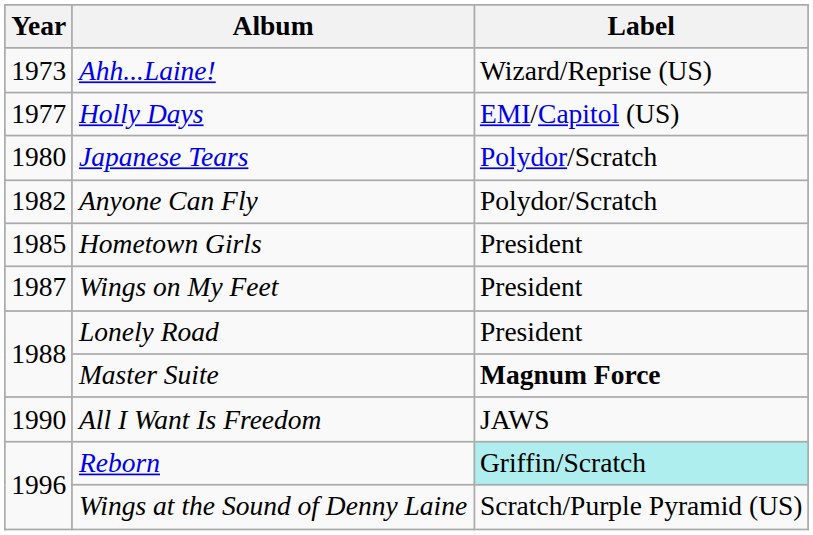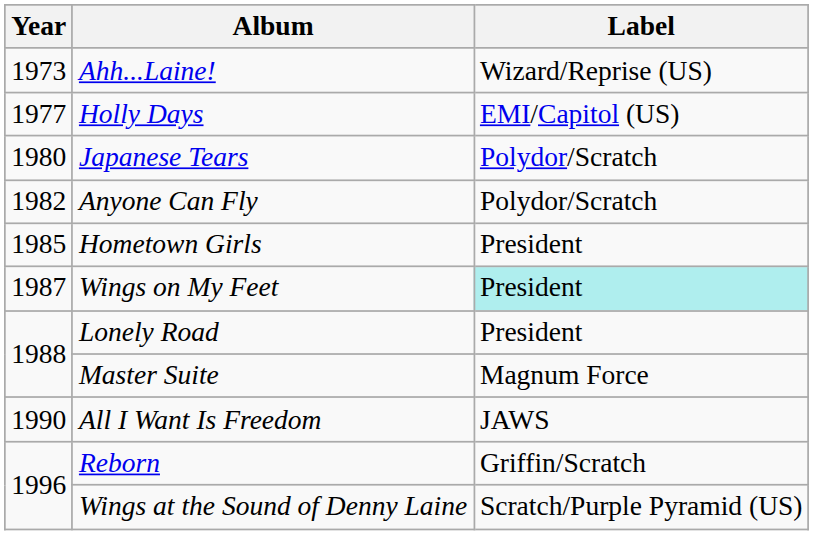(531, 288) no background -> (531, 288) paleturquoise background
(570, 375) bold -> (564, 375) normal
(563, 462) paleturquoise background -> (563, 462) no background
